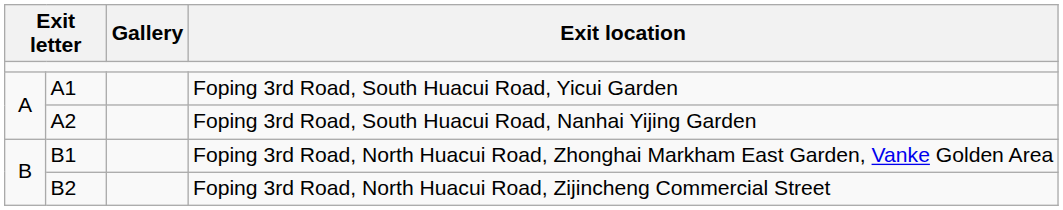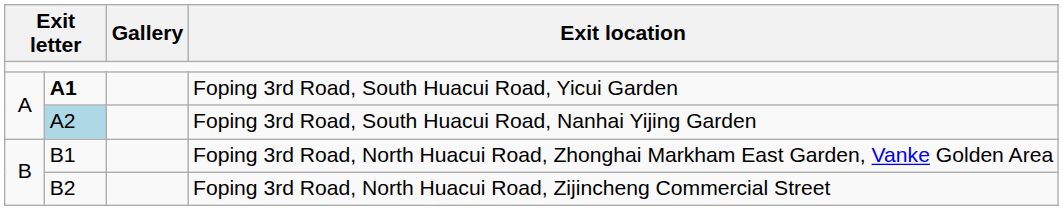(63, 88) normal -> (63, 88) bold
(63, 121) no background -> (63, 121) lightblue background
